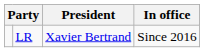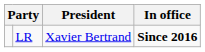(167, 36) normal -> (167, 36) bold
